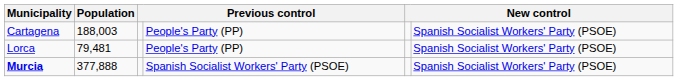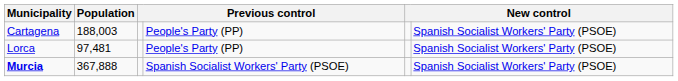(94, 48) 79,481 -> (94, 48) 97,481
(97, 66) 377,888 -> (97, 66) 367,888
